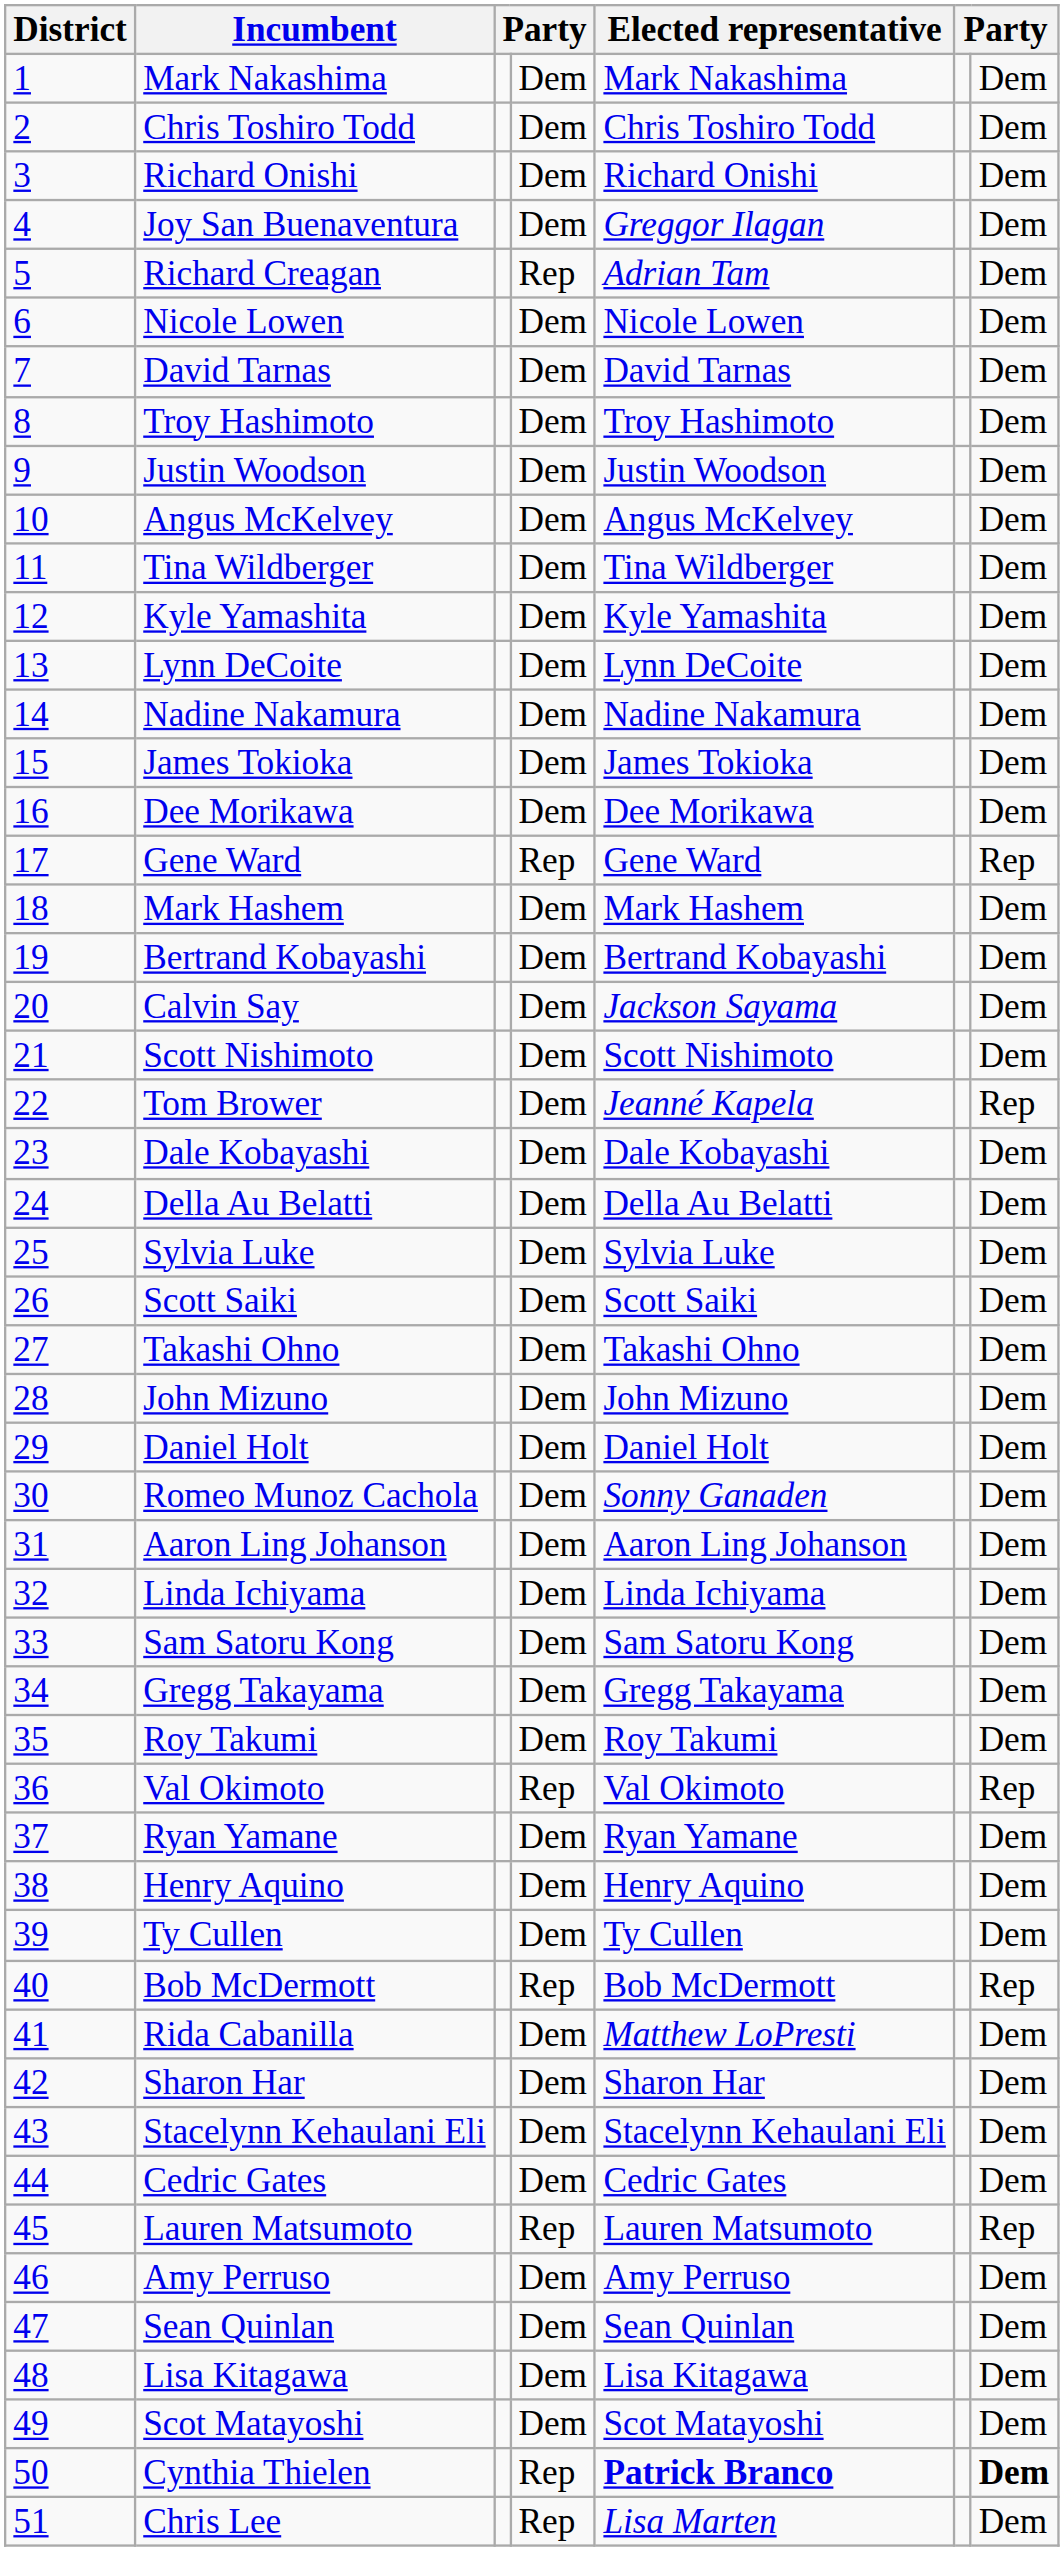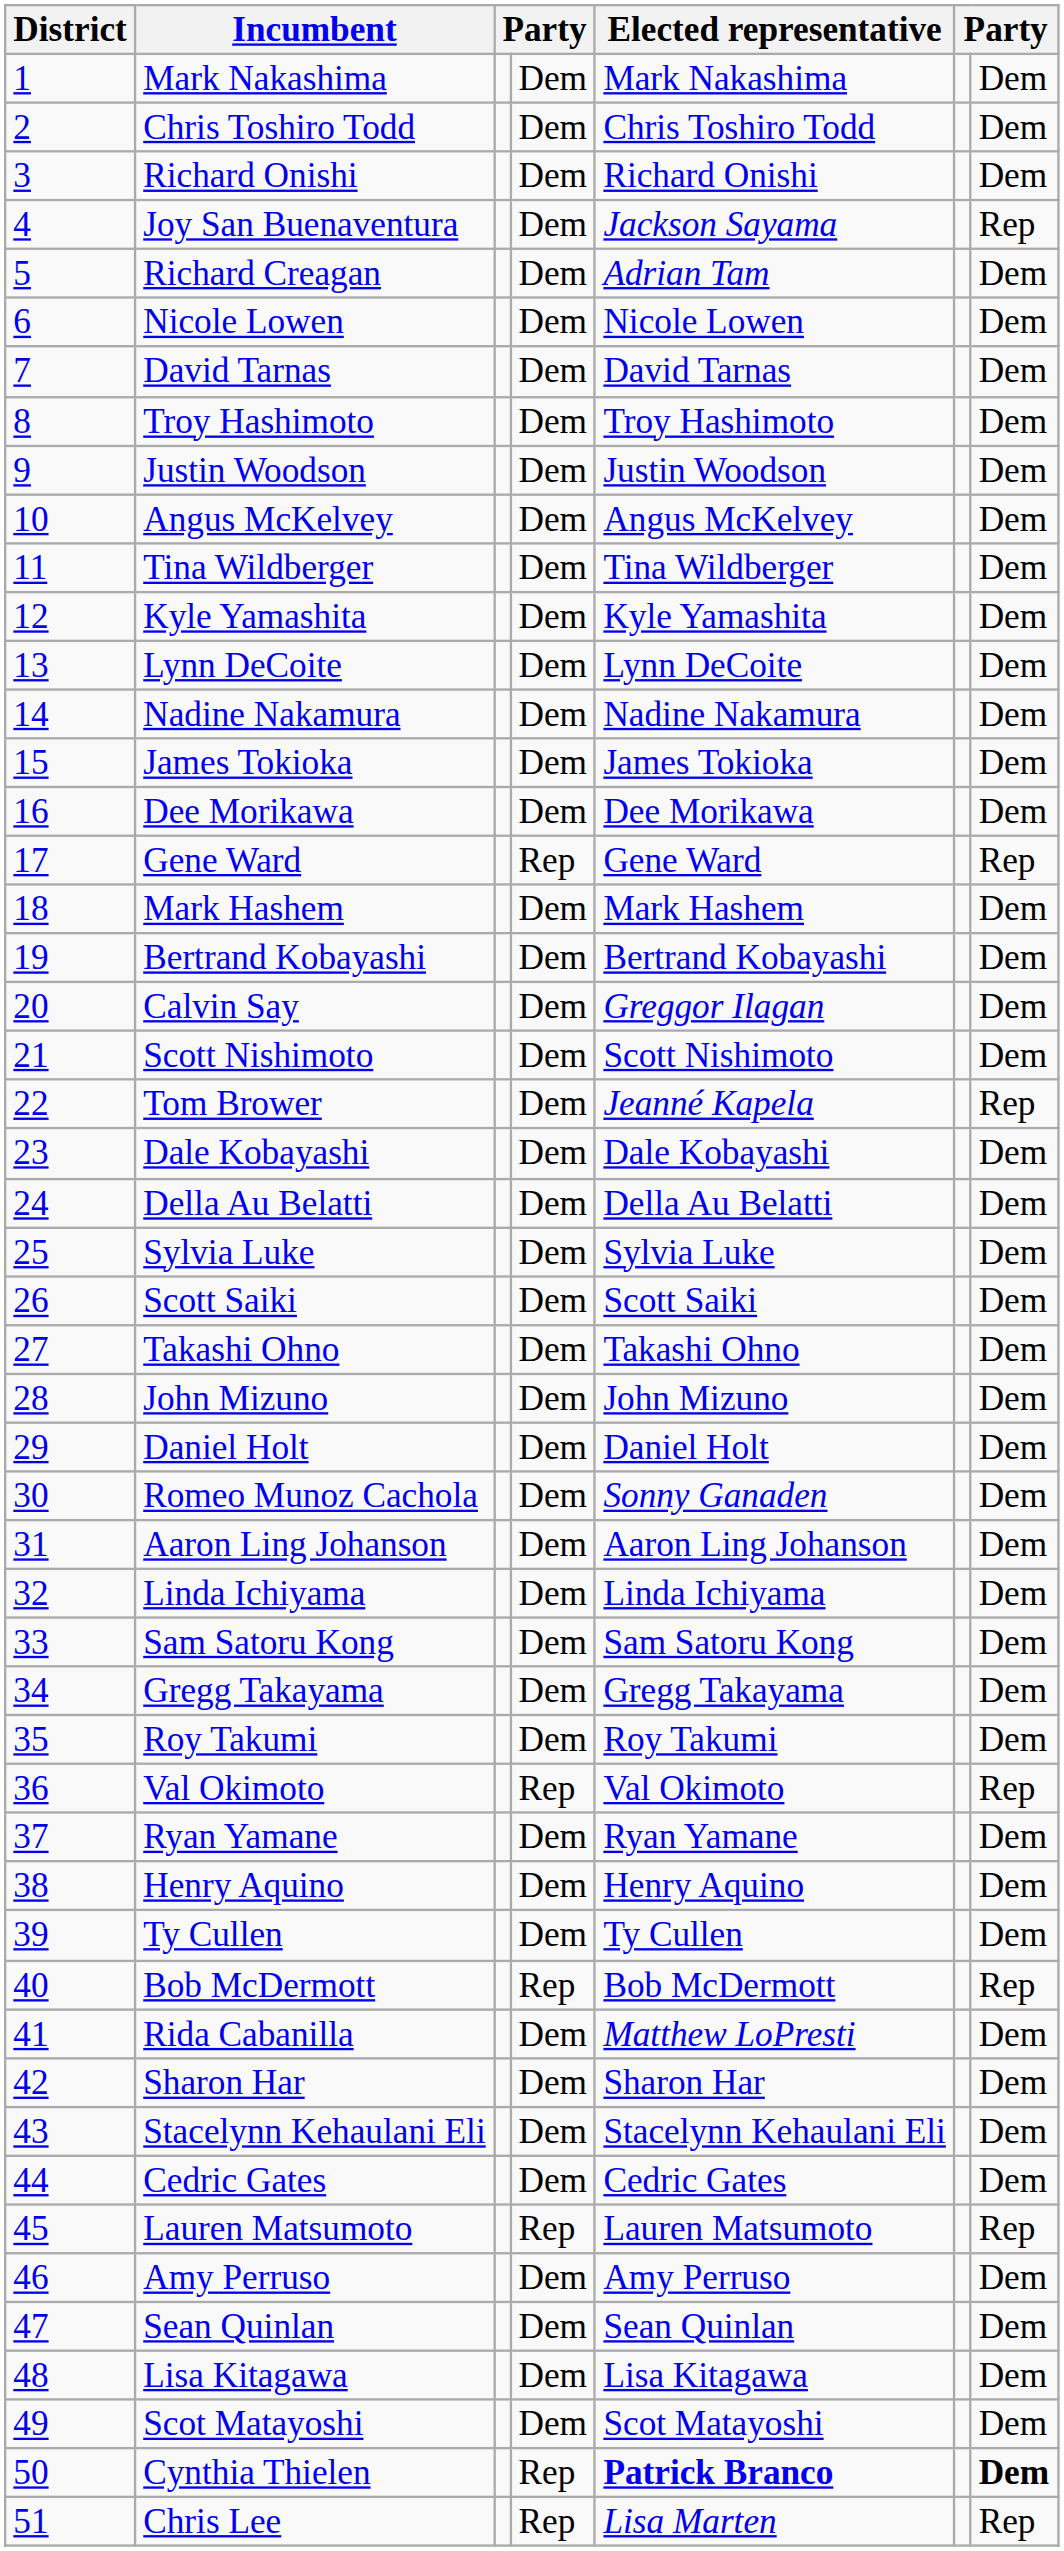(714, 224) Greggor Ilagan -> (720, 224) Jackson Sayama
(1013, 224) Dem -> (1007, 224) Rep
(547, 273) Rep -> (553, 273) Dem
(720, 1006) Jackson Sayama -> (714, 1006) Greggor Ilagan
(1013, 2521) Dem -> (1007, 2521) Rep
